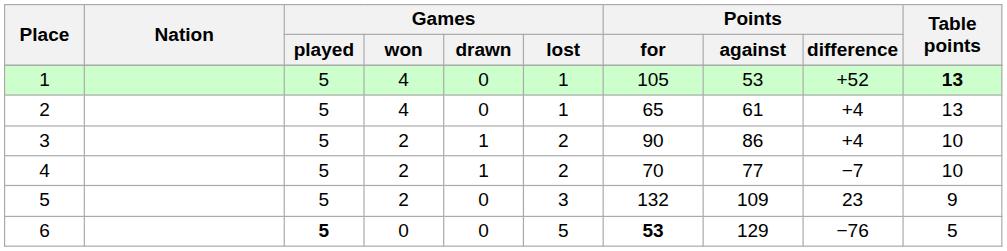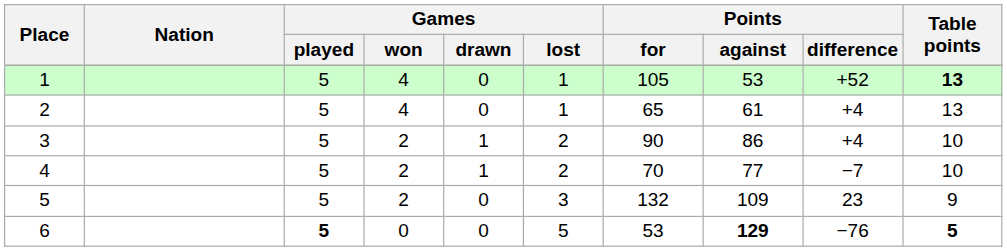(653, 230) bold -> (653, 230) normal
(753, 230) normal -> (753, 230) bold
(952, 230) normal -> (952, 230) bold
